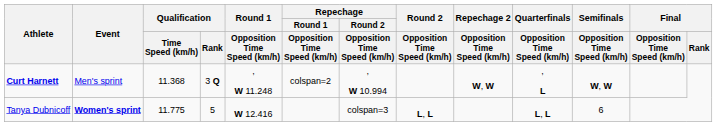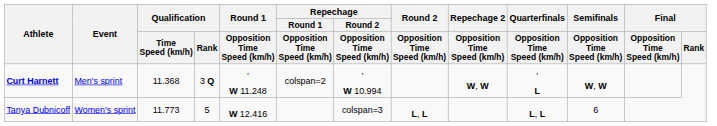(108, 110) bold -> (105, 110) normal
(171, 110) 11.775 -> (166, 110) 11.773
